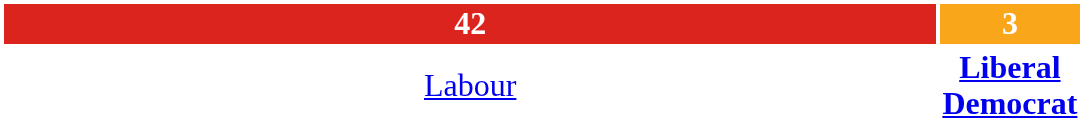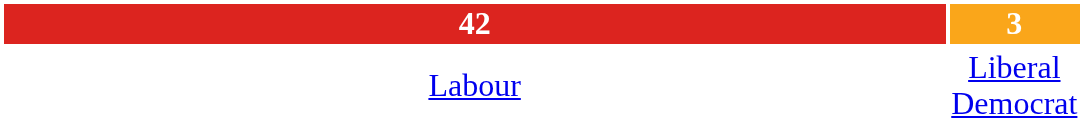(1010, 85) bold -> (1014, 85) normal
